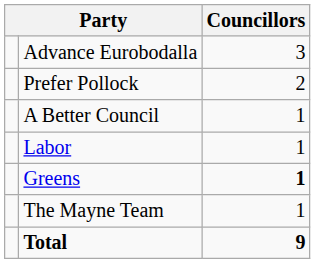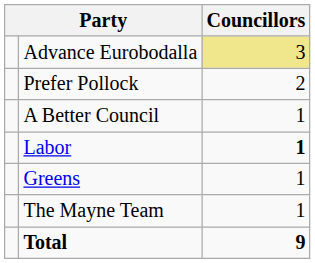(300, 52) no background -> (300, 52) khaki background
(300, 147) normal -> (300, 147) bold
(300, 178) bold -> (300, 178) normal
